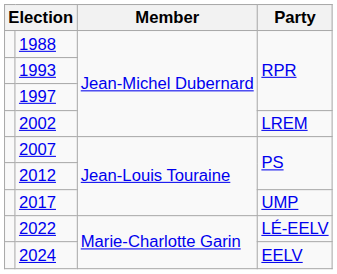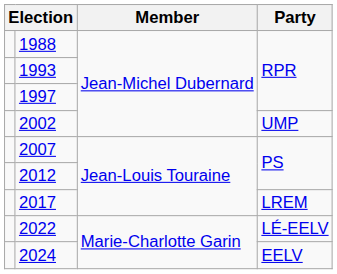(284, 123) LREM -> (280, 123) UMP
(280, 202) UMP -> (284, 202) LREM
